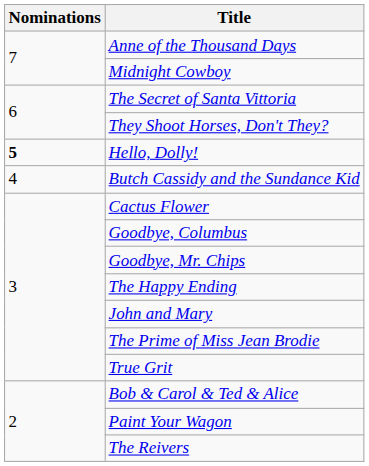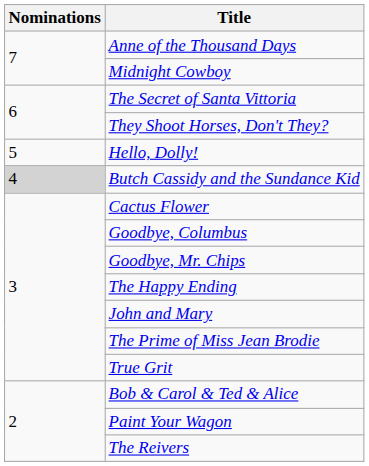(13, 152) bold -> (13, 152) normal
(13, 179) no background -> (13, 179) lightgrey background
